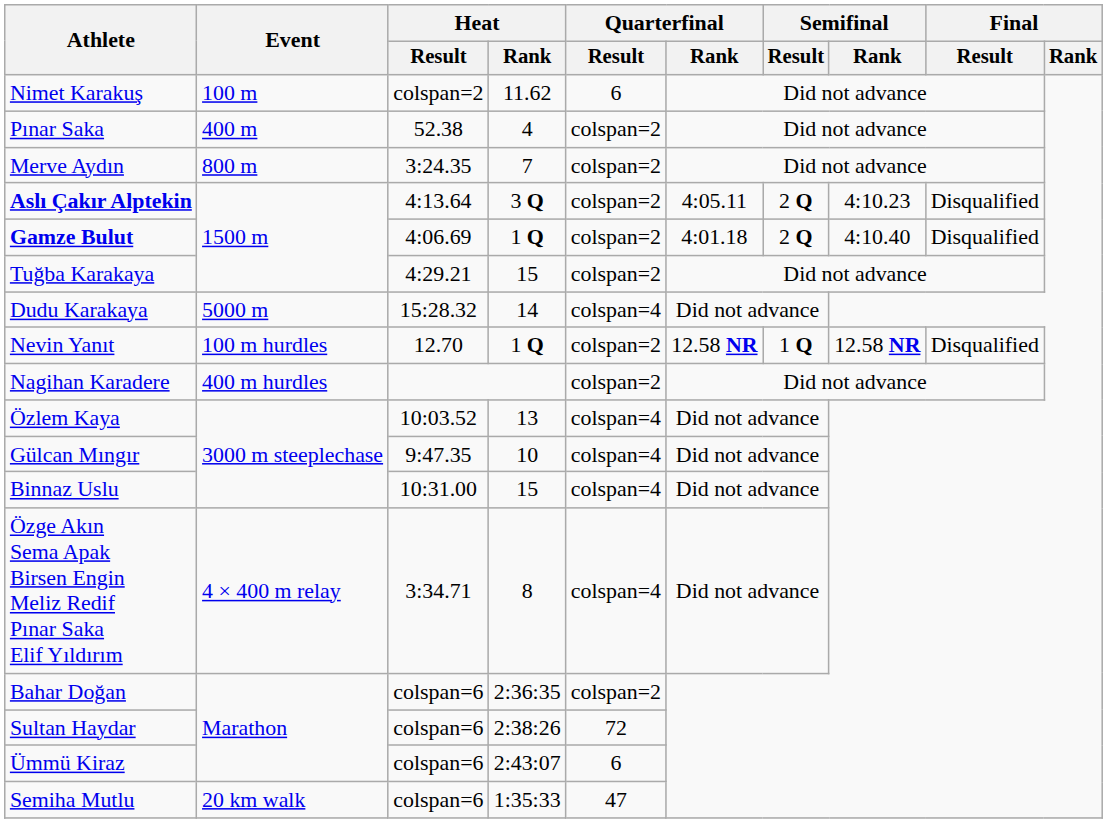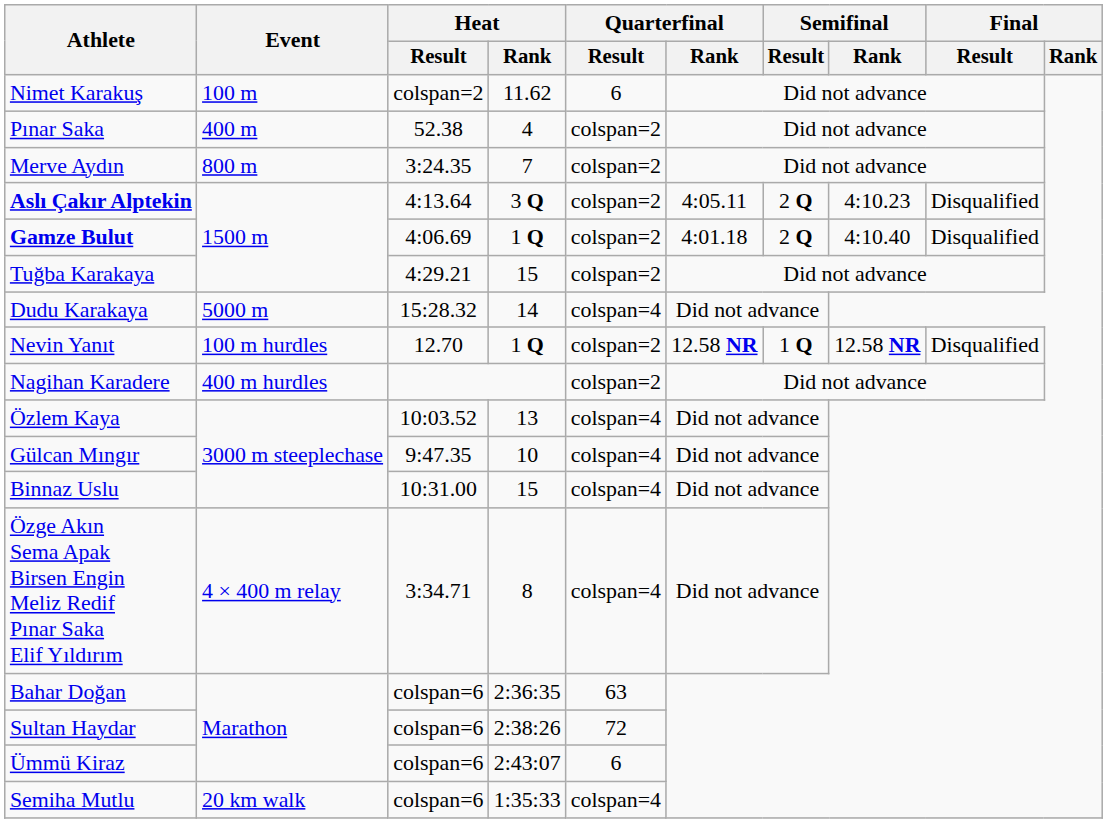(616, 691) colspan=2 -> (616, 691) 63
(616, 799) 47 -> (616, 799) colspan=4
